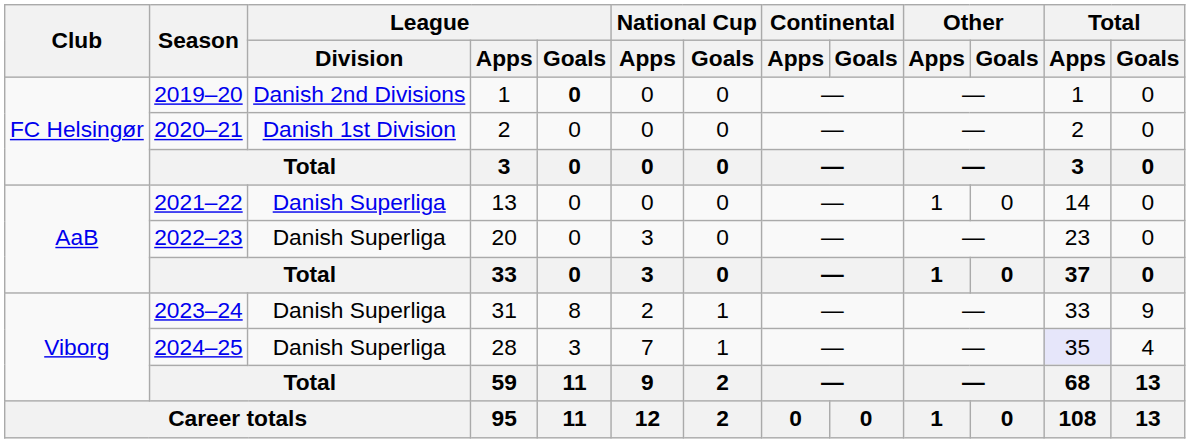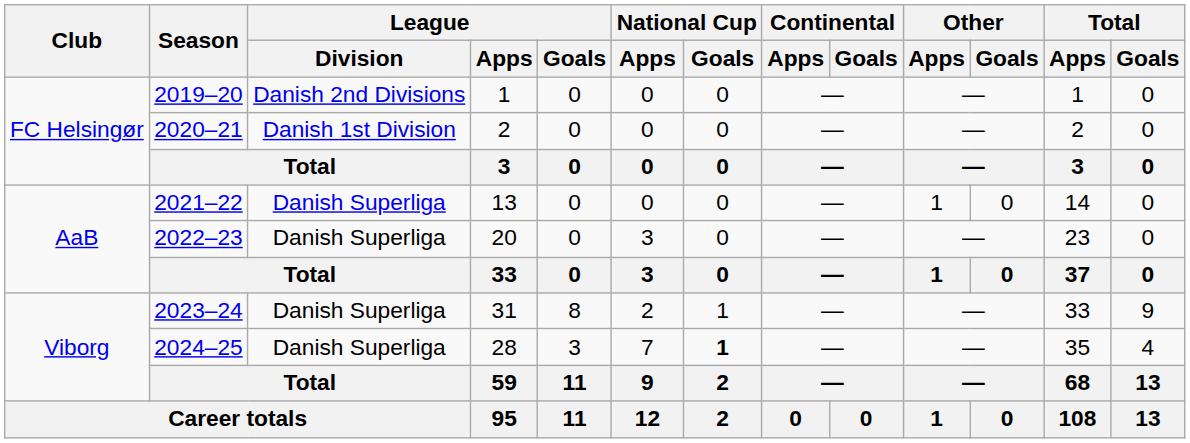(575, 94) bold -> (575, 94) normal
(723, 346) normal -> (723, 346) bold
(1077, 346) lavender background -> (1077, 346) no background
